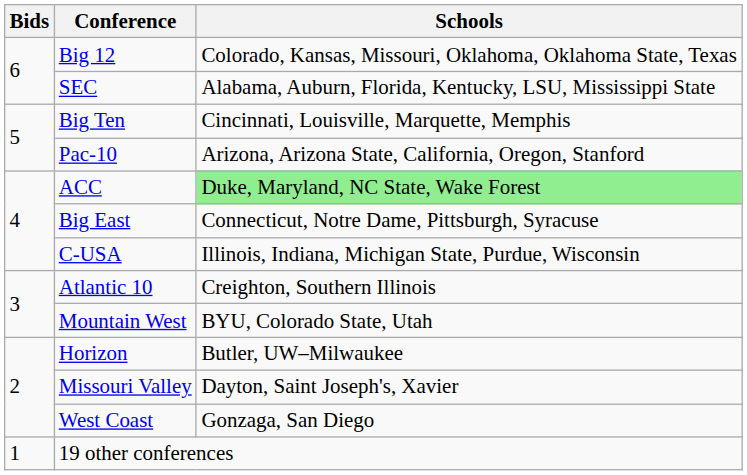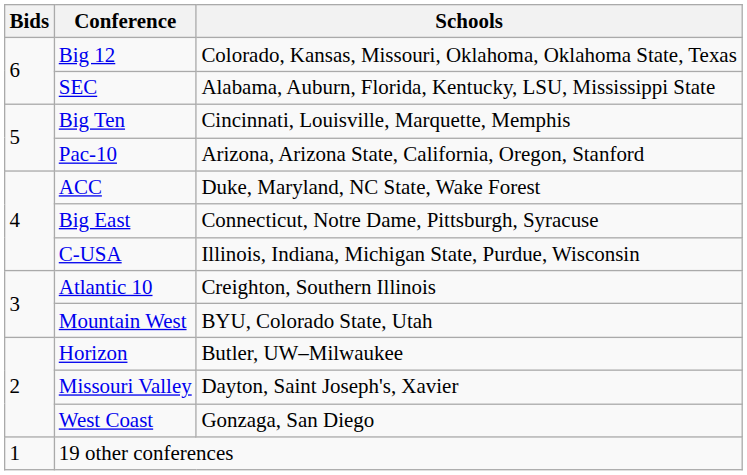(371, 187) lightgreen background -> (371, 187) no background
